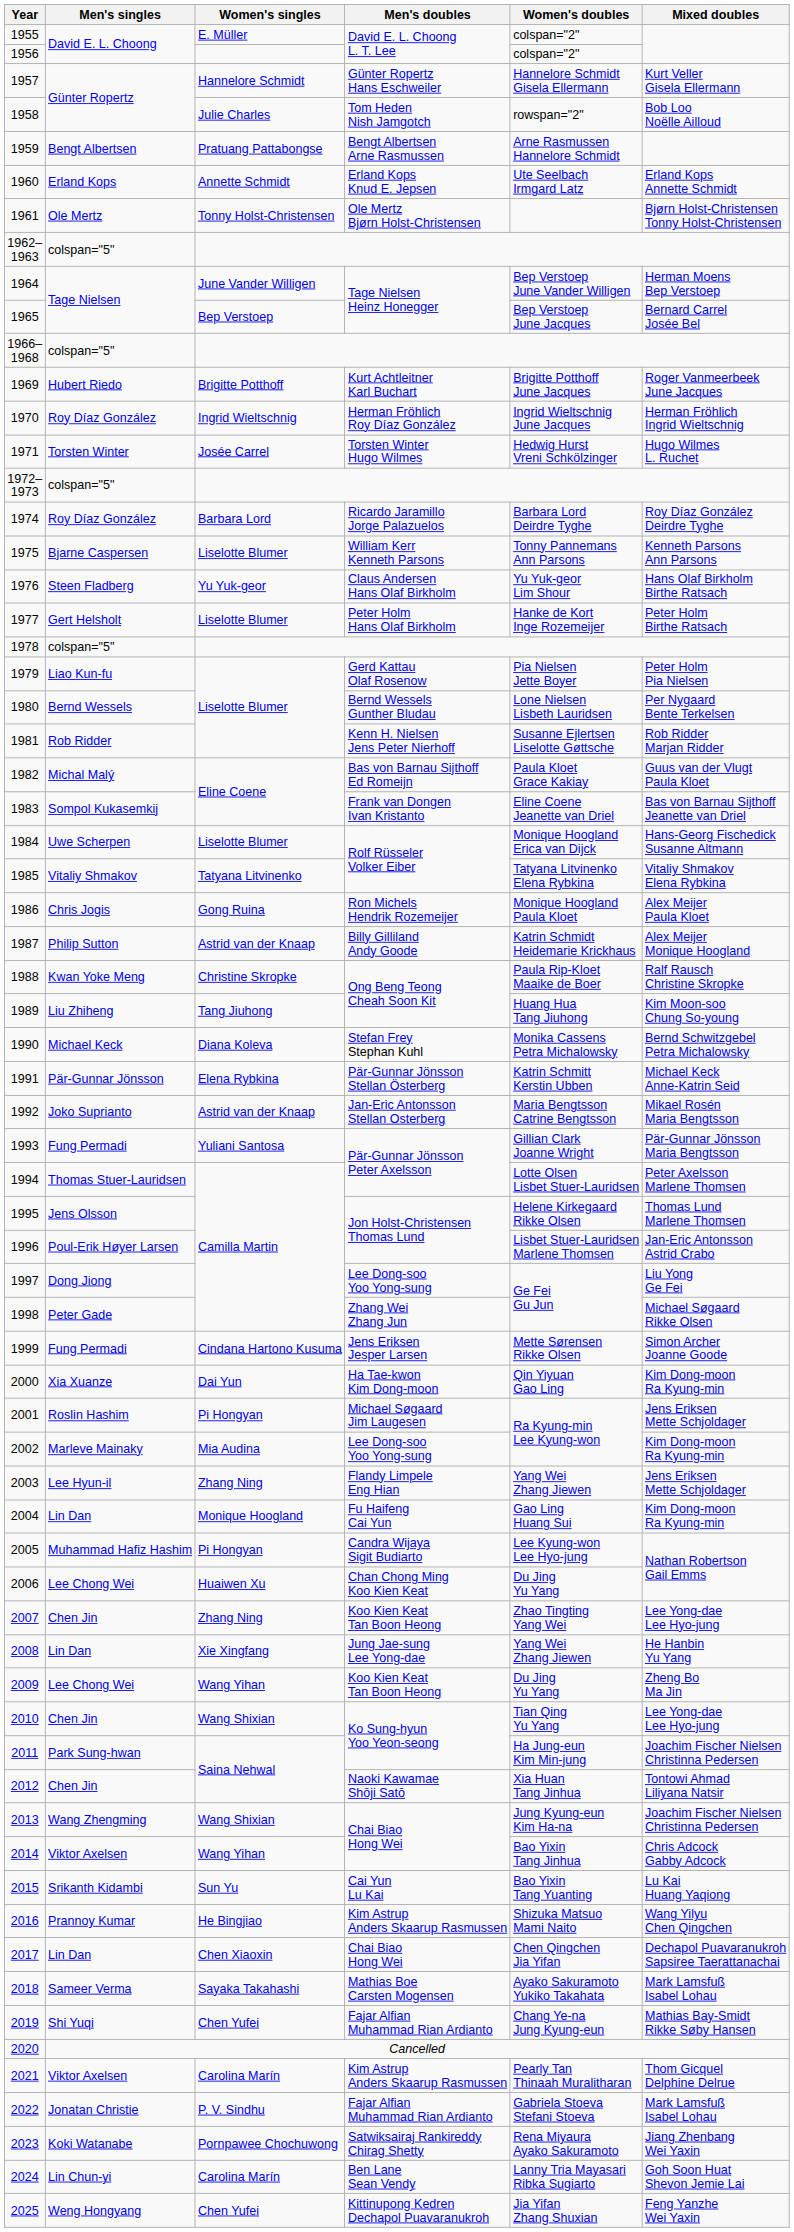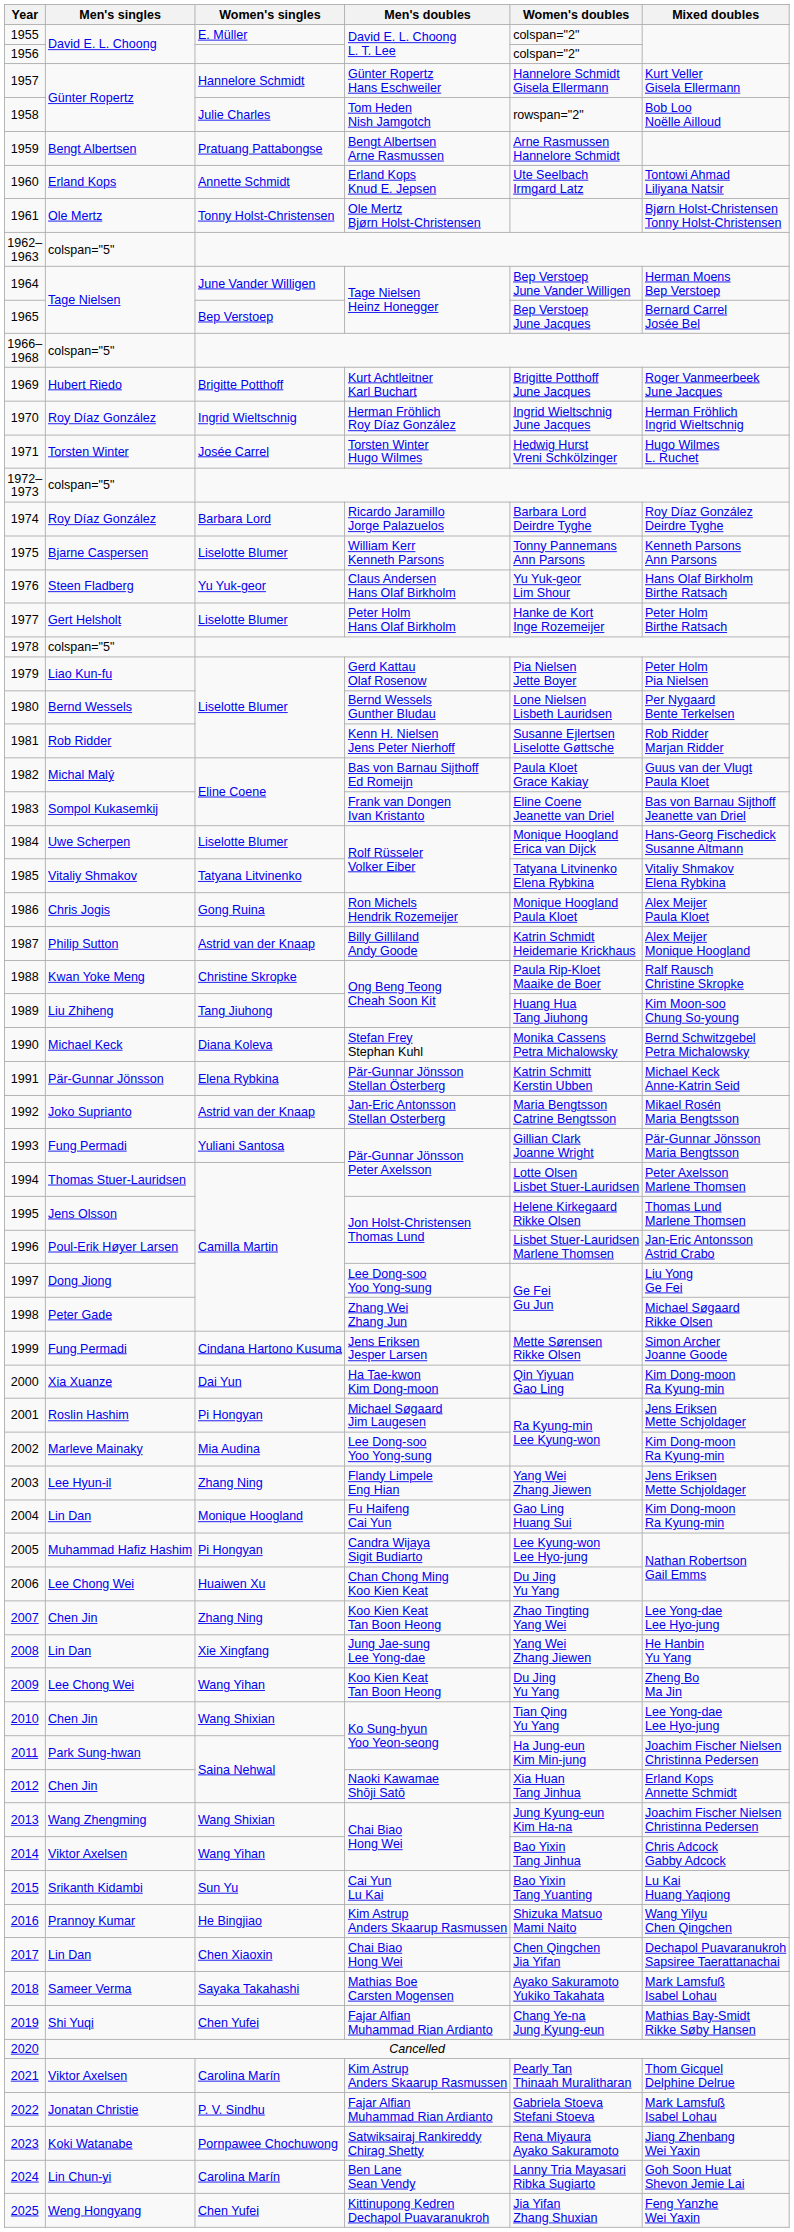(691, 182) Erland Kops Annette Schmidt -> (687, 182) Tontowi Ahmad Liliyana Natsir
(687, 1786) Tontowi Ahmad Liliyana Natsir -> (691, 1786) Erland Kops Annette Schmidt
